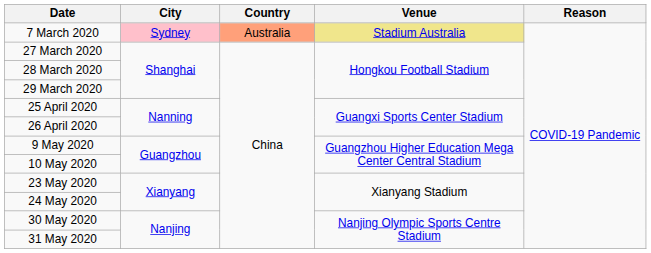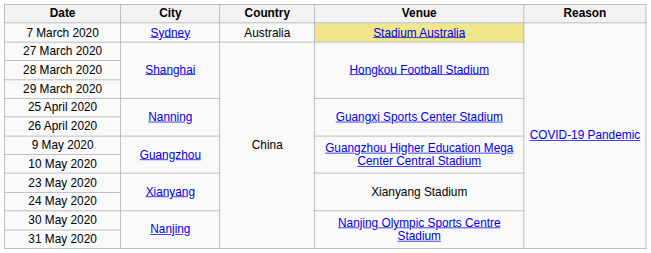(170, 32) pink background -> (170, 32) no background
(267, 32) lightsalmon background -> (267, 32) no background
